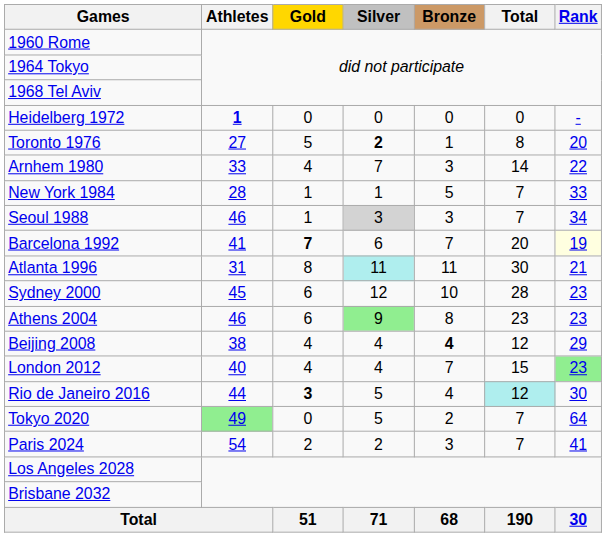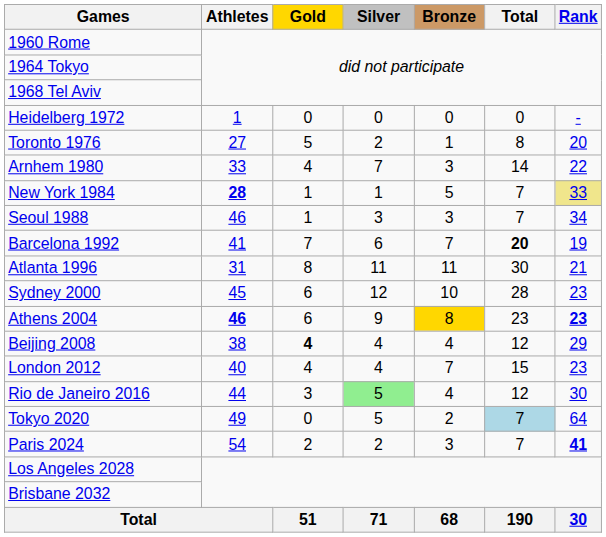(237, 117) bold -> (237, 117) normal
(379, 142) bold -> (379, 142) normal
(237, 192) normal -> (237, 192) bold
(578, 192) no background -> (578, 192) khaki background
(379, 218) lightgrey background -> (379, 218) no background
(308, 243) bold -> (308, 243) normal
(520, 243) normal -> (520, 243) bold
(578, 243) lightyellow background -> (578, 243) no background
(379, 268) paleturquoise background -> (379, 268) no background
(237, 318) normal -> (237, 318) bold
(379, 318) lightgreen background -> (379, 318) no background
(449, 318) no background -> (449, 318) gold background
(578, 318) normal -> (578, 318) bold
(308, 343) normal -> (308, 343) bold
(449, 343) bold -> (449, 343) normal
(578, 368) lightgreen background -> (578, 368) no background
(308, 393) bold -> (308, 393) normal
(379, 393) no background -> (379, 393) lightgreen background
(520, 393) paleturquoise background -> (520, 393) no background
(237, 419) lightgreen background -> (237, 419) no background
(520, 419) no background -> (520, 419) lightblue background
(578, 444) normal -> (578, 444) bold
